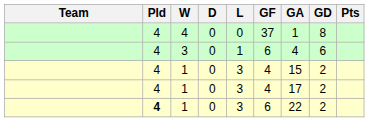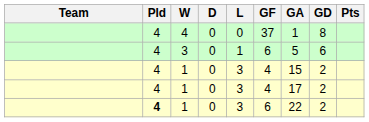(295, 51) 4 -> (295, 51) 5
